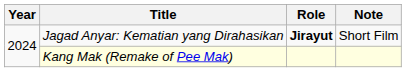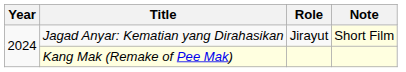(311, 35) bold -> (309, 35) normal
(369, 35) no background -> (364, 35) lightyellow background
